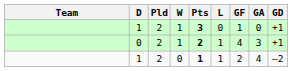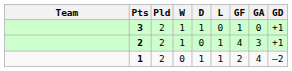columns swapped: (200, 12) <-> (139, 12)
